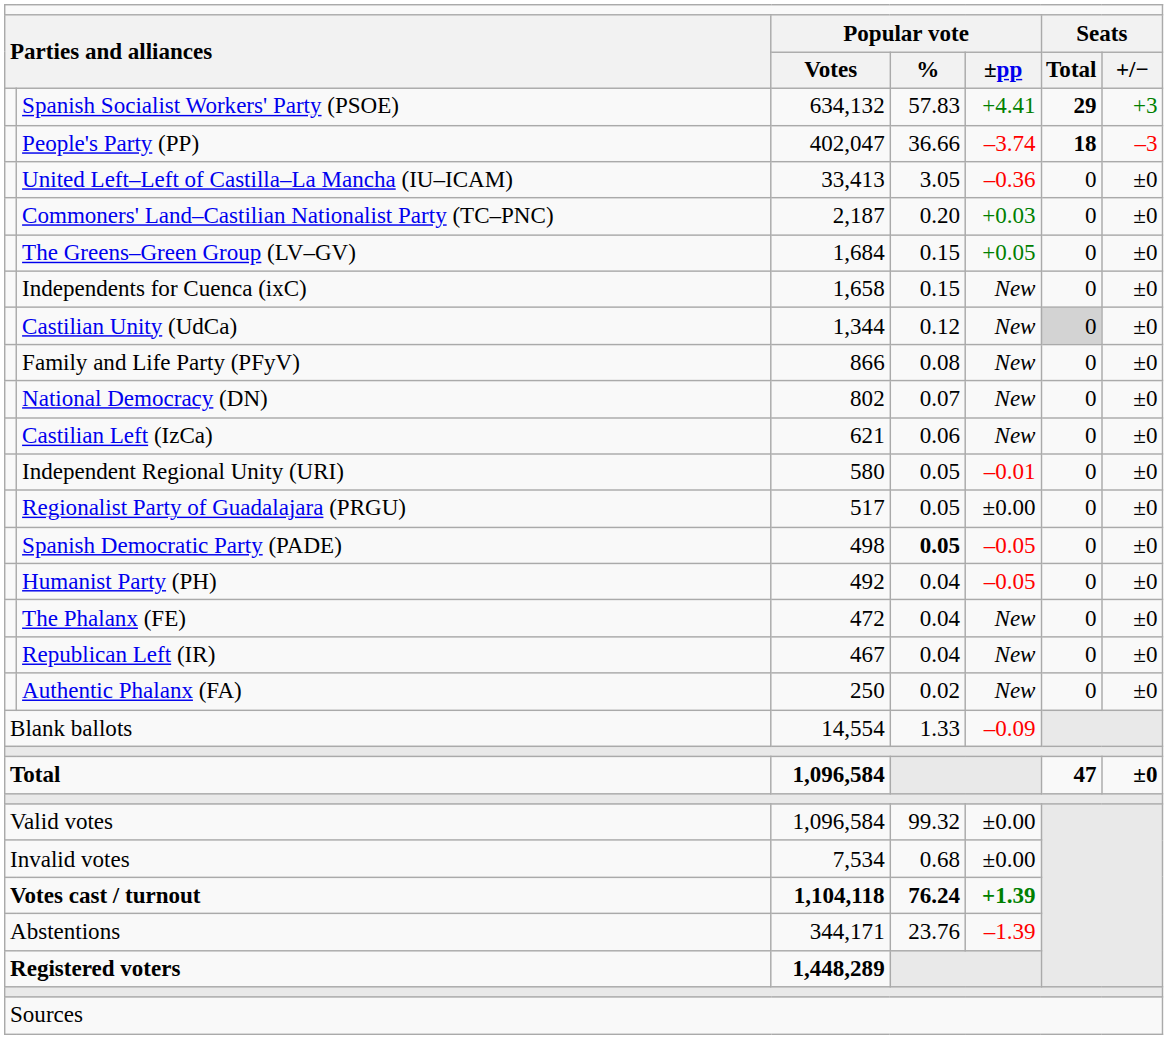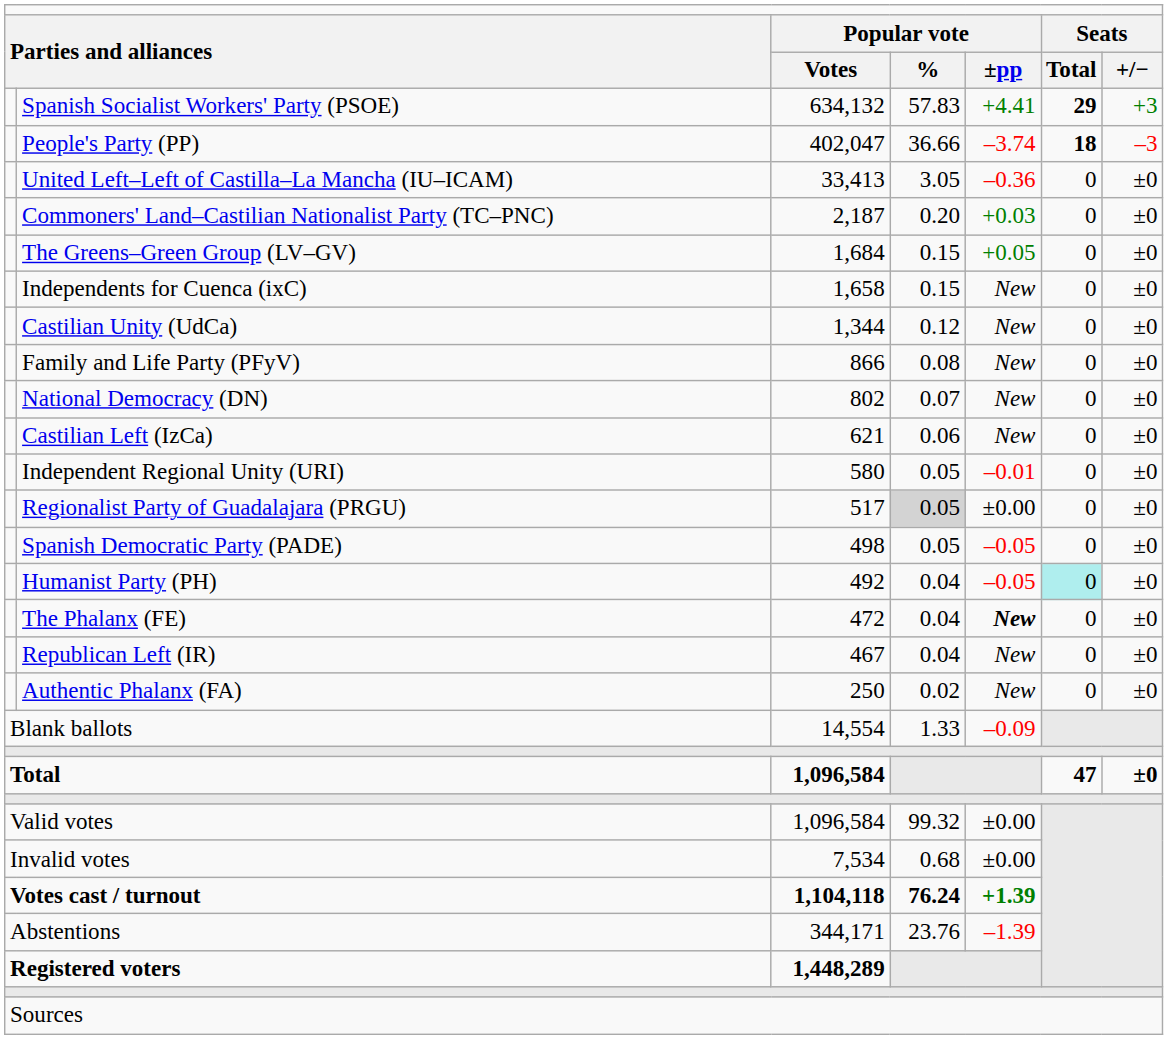(1091, 325) lightgrey background -> (1091, 325) no background
(940, 508) no background -> (940, 508) lightgrey background
(940, 544) bold -> (940, 544) normal
(1091, 581) no background -> (1091, 581) paleturquoise background
(1015, 618) normal -> (1014, 618) bold
